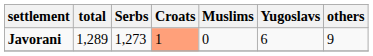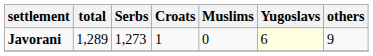(158, 39) lightsalmon background -> (158, 39) no background
(264, 39) no background -> (264, 39) lightyellow background
